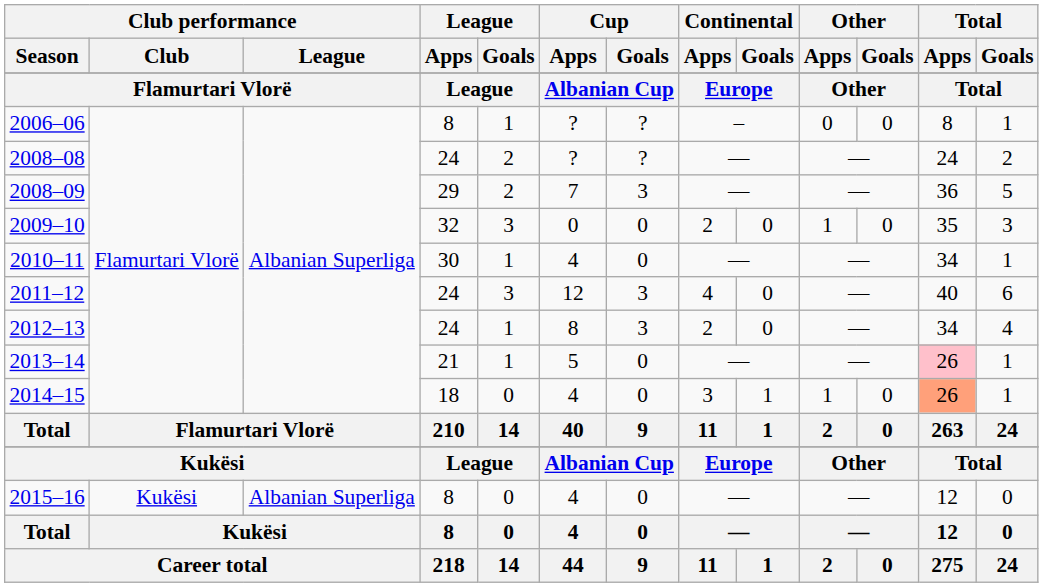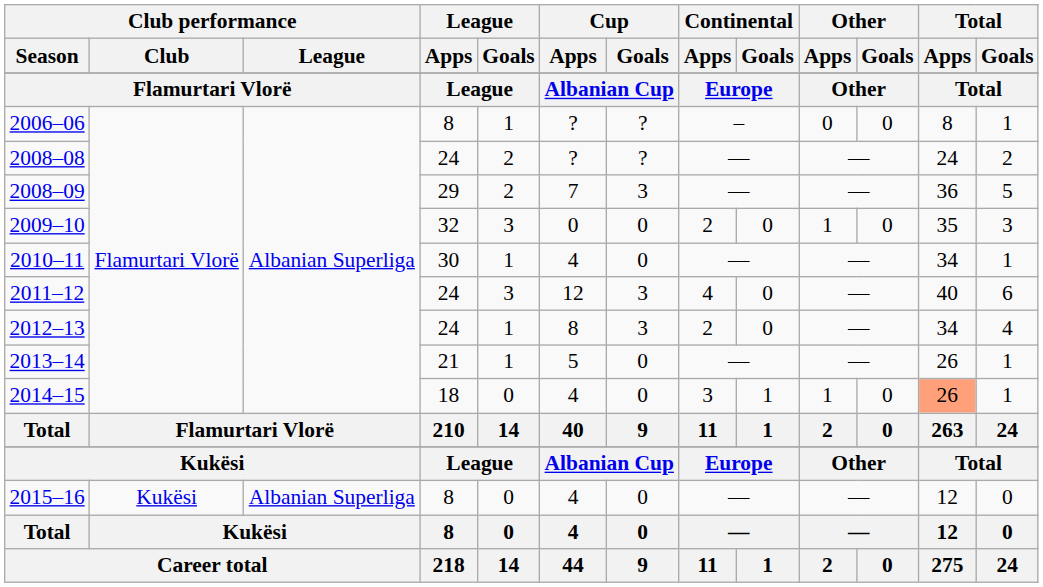(947, 361) pink background -> (947, 361) no background
